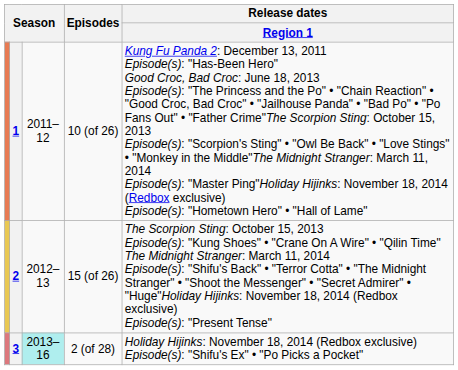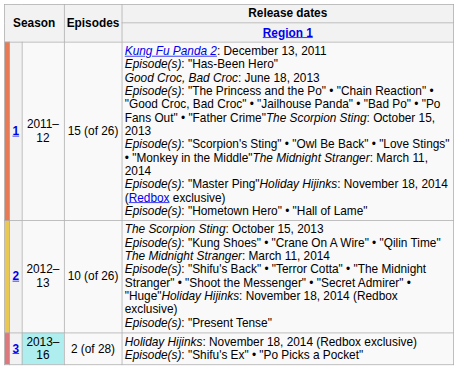(93, 131) 10 (of 26) -> (93, 131) 15 (of 26)
(93, 276) 15 (of 26) -> (93, 276) 10 (of 26)
